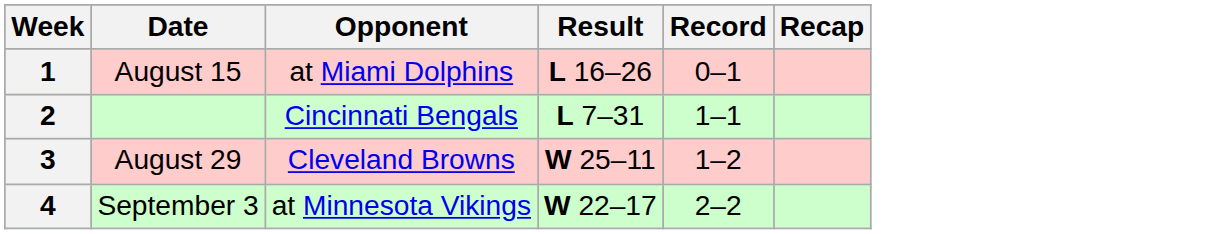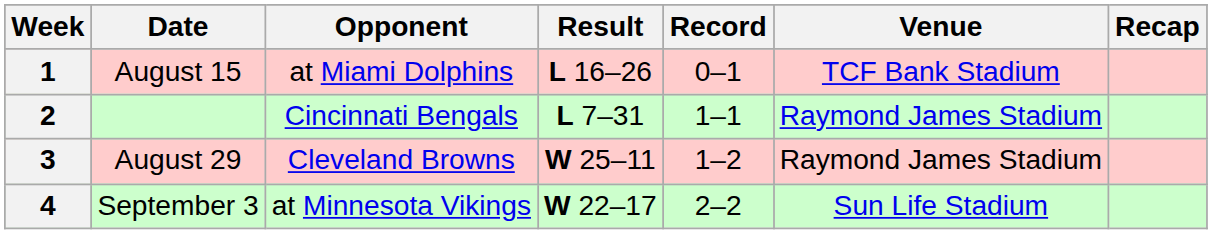+ column: (941, 26)
